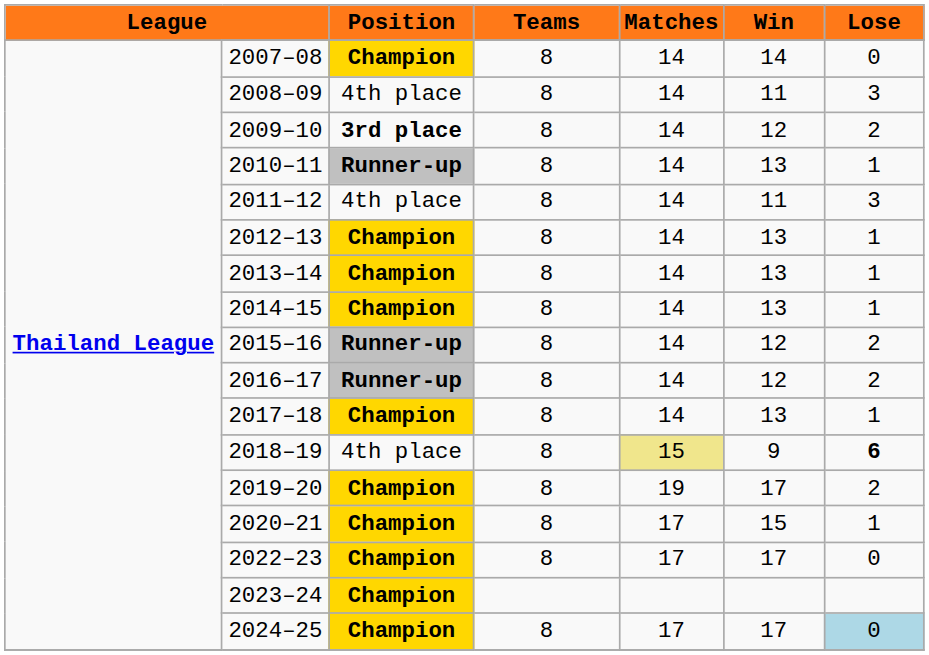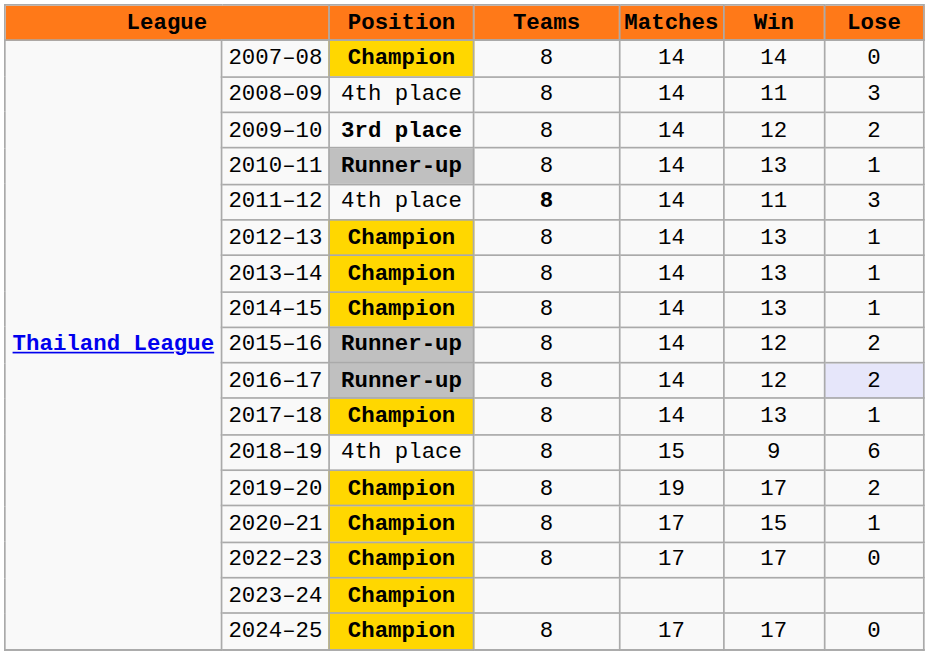(547, 202) normal -> (547, 202) bold
(874, 381) no background -> (874, 381) lavender background
(671, 453) khaki background -> (671, 453) no background
(874, 453) bold -> (874, 453) normal
(874, 632) lightblue background -> (874, 632) no background
